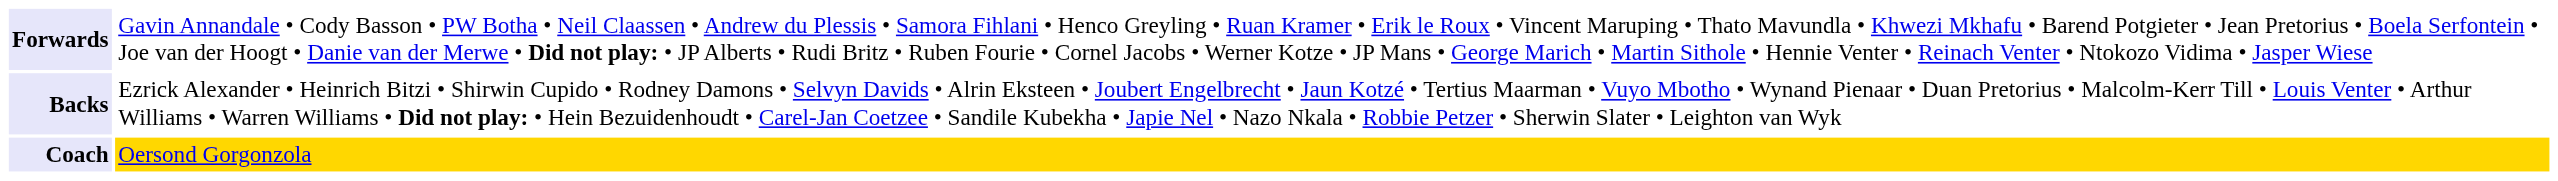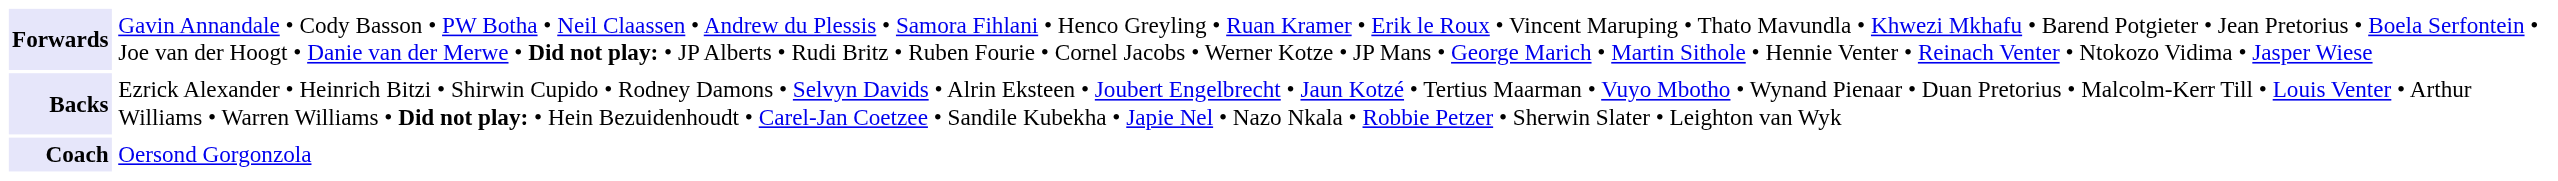(215, 154) gold background -> (215, 154) no background
